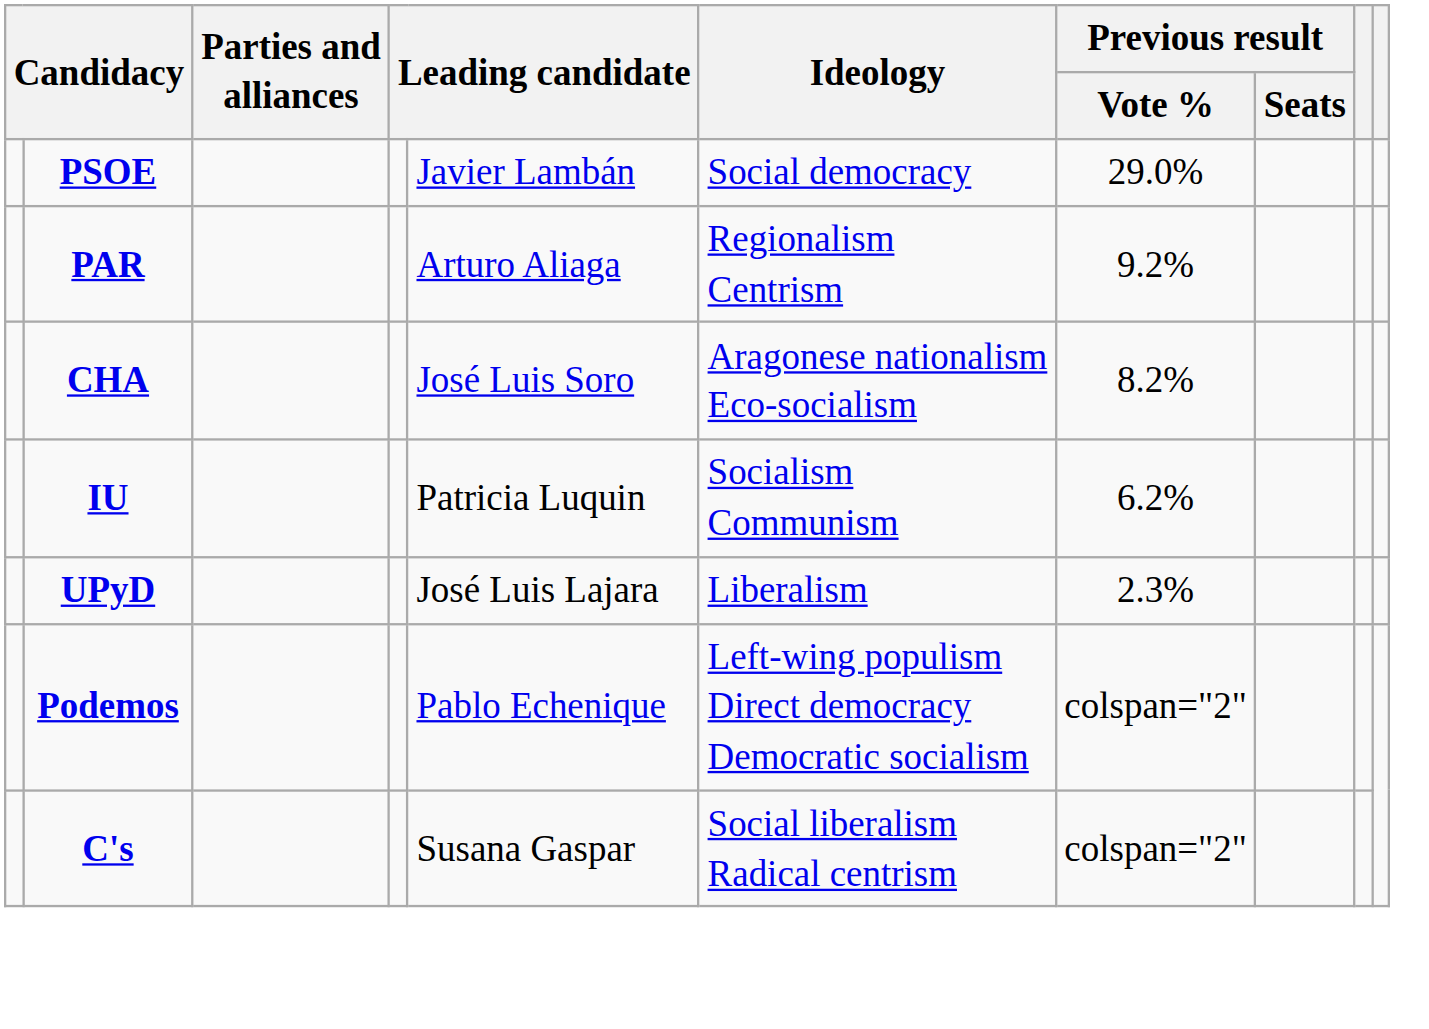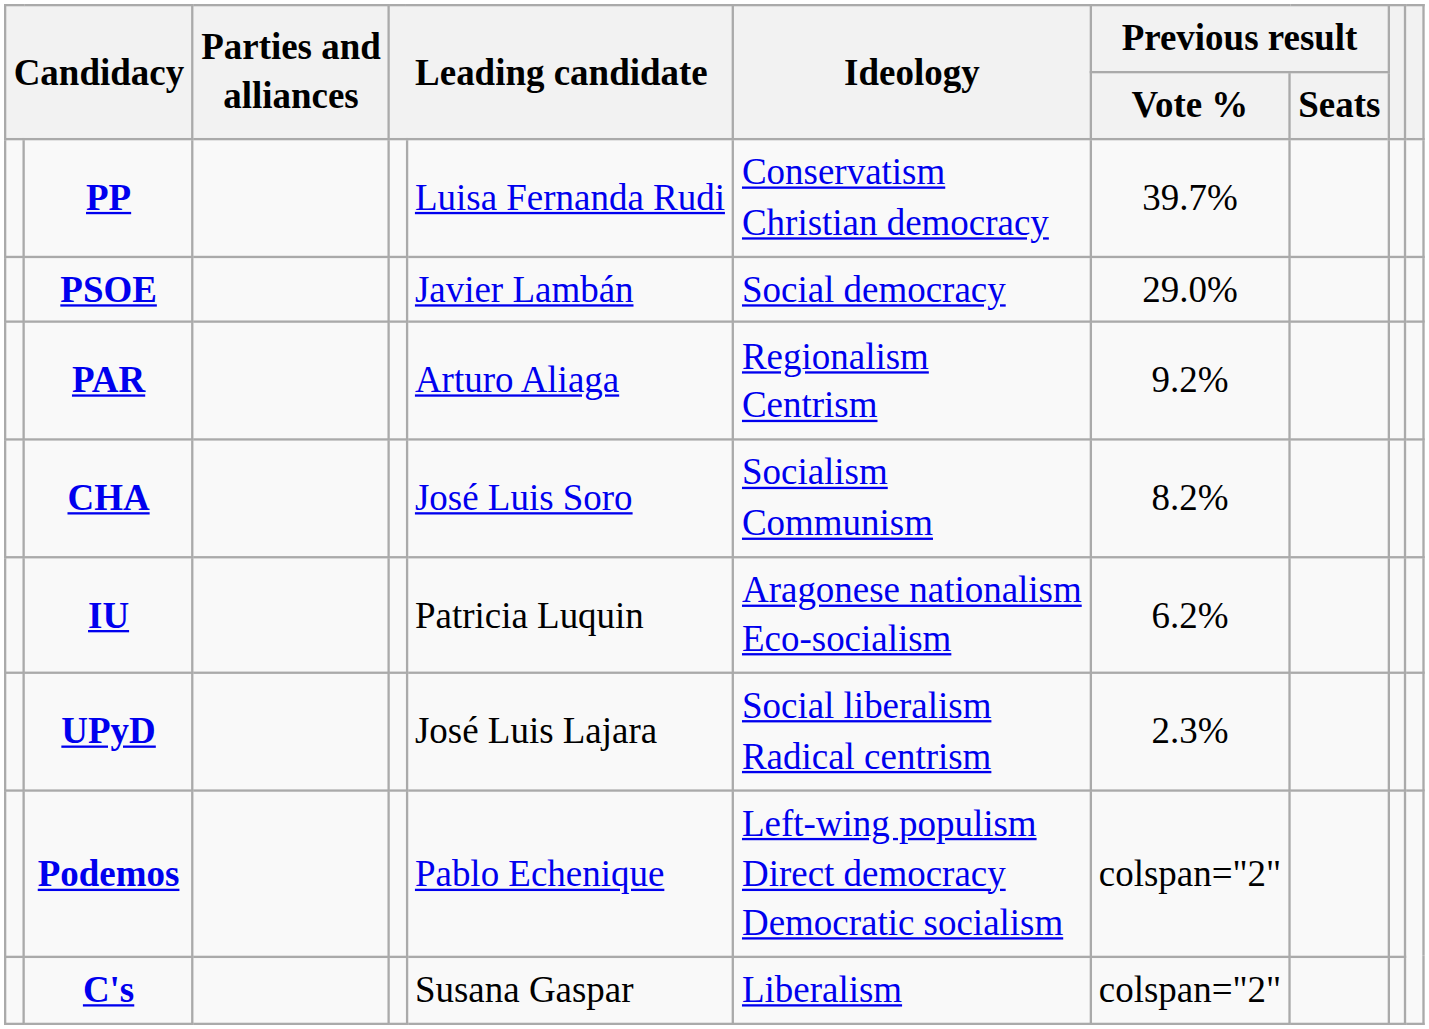+ row: (109, 197)
(877, 380) Aragonese nationalism Eco-socialism -> (837, 497) Socialism Communism
(803, 497) Socialism Communism -> (912, 614) Aragonese nationalism Eco-socialism
(788, 589) Liberalism -> (867, 731) Social liberalism Radical centrism
(832, 848) Social liberalism Radical centrism -> (822, 989) Liberalism
